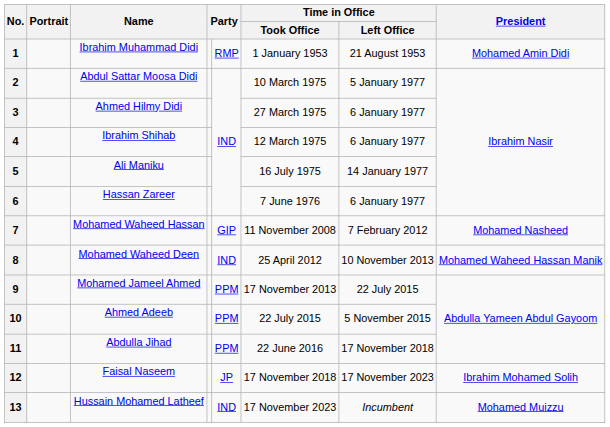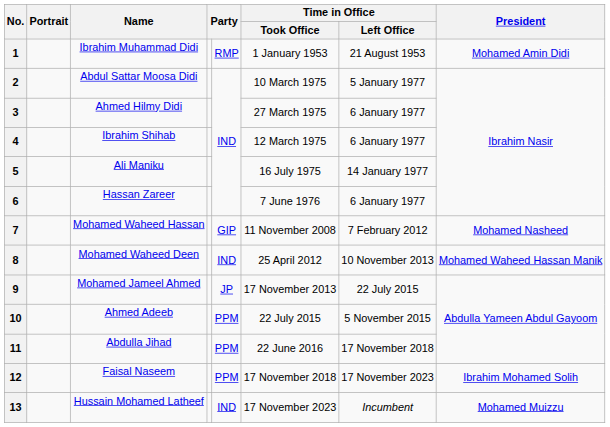(227, 289) PPM -> (227, 289) JP
(227, 378) JP -> (227, 378) PPM
